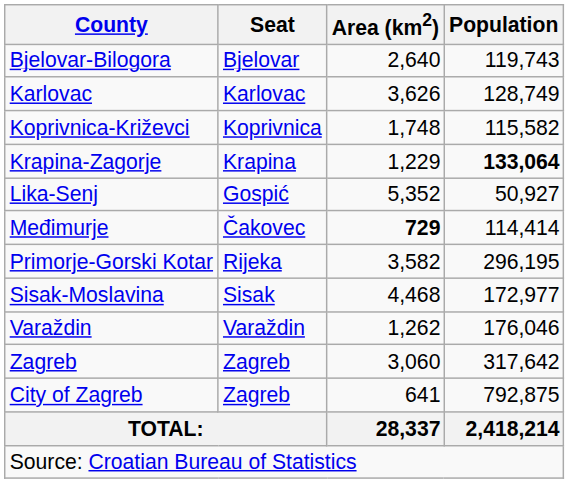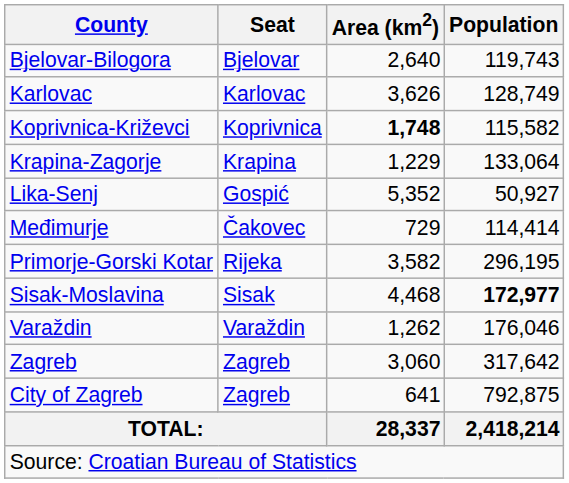(414, 127) normal -> (414, 127) bold
(521, 161) bold -> (521, 161) normal
(423, 228) bold -> (423, 228) normal
(521, 295) normal -> (521, 295) bold
